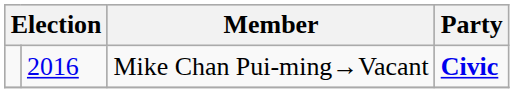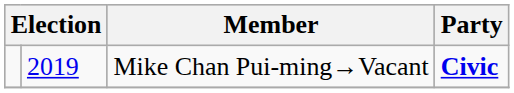(53, 66) 2016 -> (53, 66) 2019
